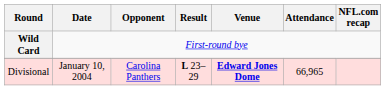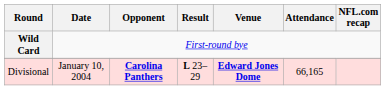(143, 71) normal -> (144, 71) bold
(310, 71) 66,965 -> (310, 71) 66,165
